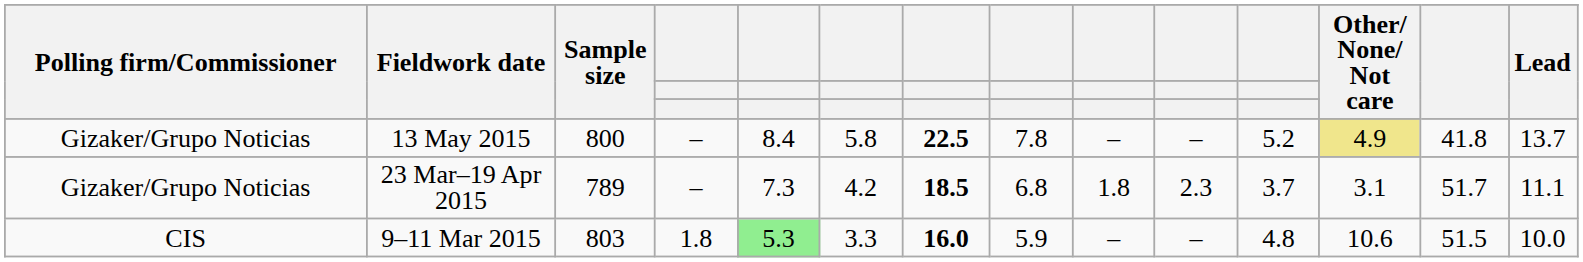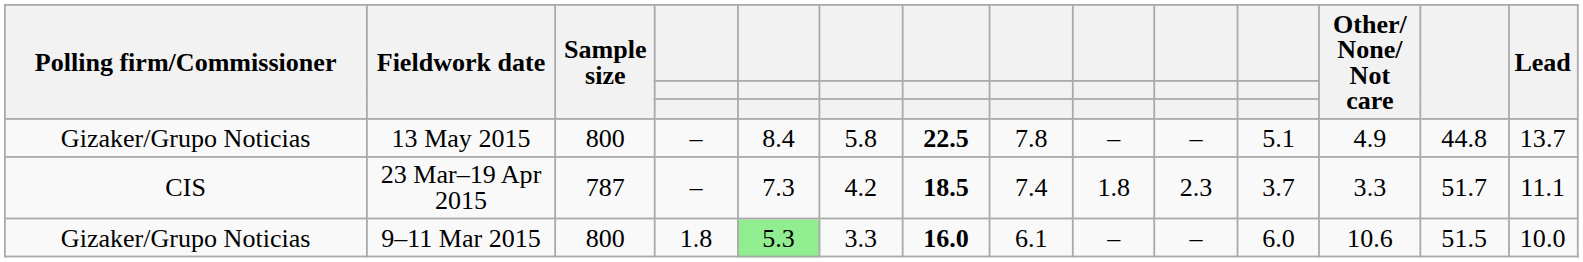(1278, 138) 5.2 -> (1278, 138) 5.1
(1370, 138) khaki background -> (1370, 138) no background
(1464, 138) 41.8 -> (1464, 138) 44.8
(186, 188) Gizaker/Grupo Noticias -> (186, 188) CIS
(605, 188) 789 -> (605, 188) 787
(1031, 188) 6.8 -> (1031, 188) 7.4
(1370, 188) 3.1 -> (1370, 188) 3.3
(186, 238) CIS -> (186, 238) Gizaker/Grupo Noticias
(605, 238) 803 -> (605, 238) 800
(1031, 238) 5.9 -> (1031, 238) 6.1
(1278, 238) 4.8 -> (1278, 238) 6.0
